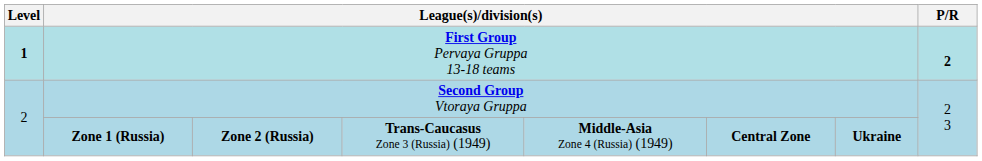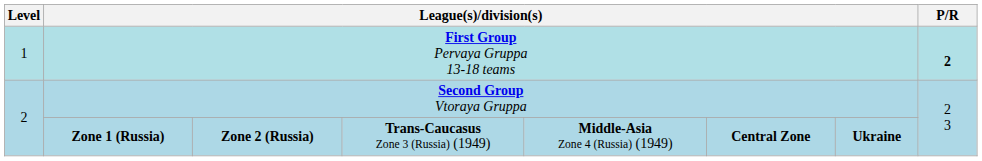(24, 53) bold -> (24, 53) normal
